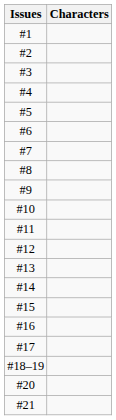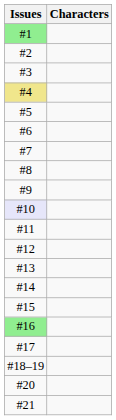(26, 33) no background -> (26, 33) lightgreen background
(26, 92) no background -> (26, 92) khaki background
(26, 209) no background -> (26, 209) lavender background
(26, 326) no background -> (26, 326) lightgreen background
